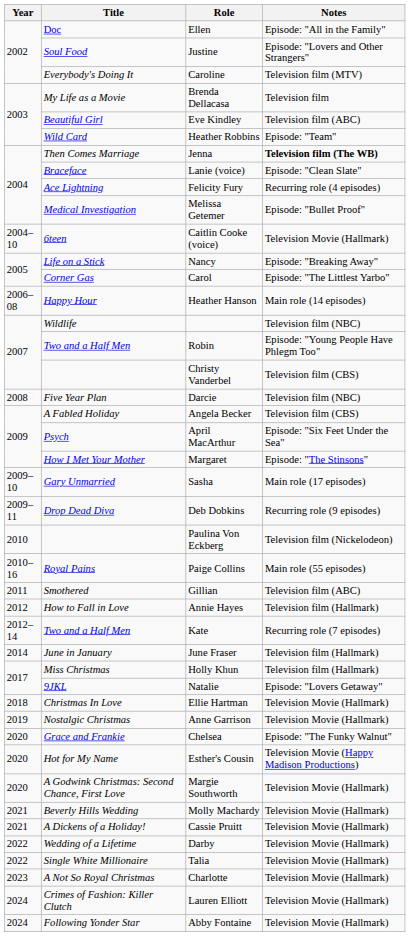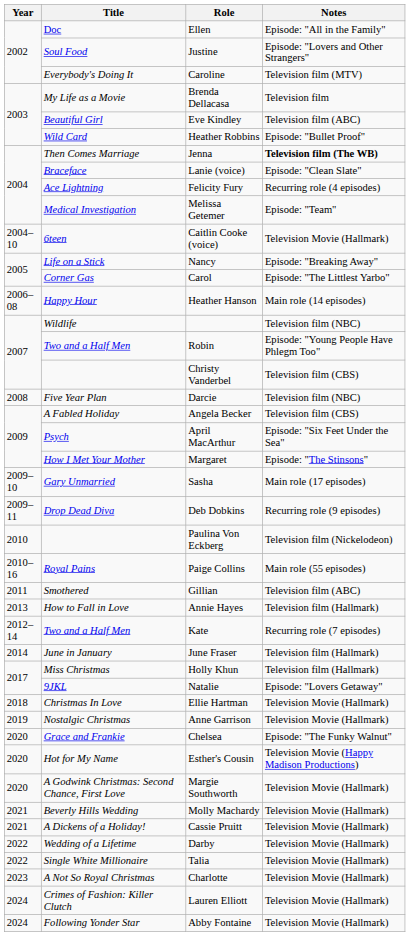(301, 137) Episode: "Team" -> (315, 137) Episode: "Bullet Proof"
(315, 210) Episode: "Bullet Proof" -> (301, 210) Episode: "Team"
(17, 607) 2012 -> (17, 607) 2013
